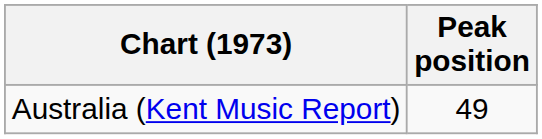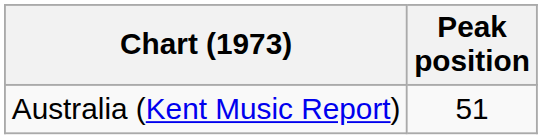(472, 108) 49 -> (472, 108) 51
